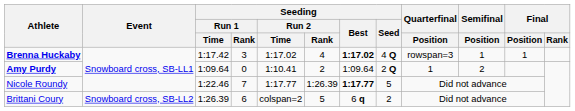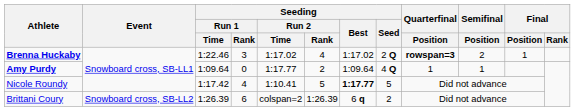(213, 55) 1:17.42 -> (213, 55) 1:22.46
(358, 55) bold -> (358, 55) normal
(389, 55) 4 Q -> (389, 55) 2 Q
(430, 55) normal -> (430, 55) bold
(482, 55) 1 -> (482, 55) 2
(281, 70) 1:10.41 -> (281, 70) 1:17.77
(389, 70) 2 Q -> (389, 70) 4 Q
(482, 70) 2 -> (482, 70) 1
(213, 84) 1:22.46 -> (213, 84) 1:17.42
(244, 84) 7 -> (244, 84) 4
(281, 84) 1:17.77 -> (281, 84) 1:10.41
(322, 84) 1:26.39 -> (322, 84) 5
(322, 99) 5 -> (322, 99) 1:26.39
